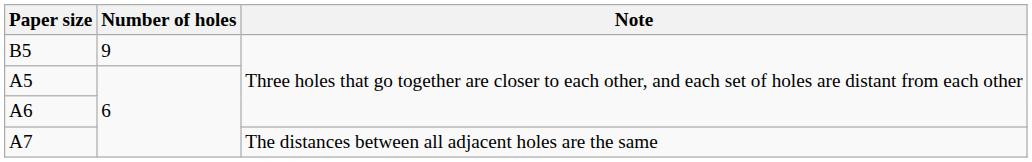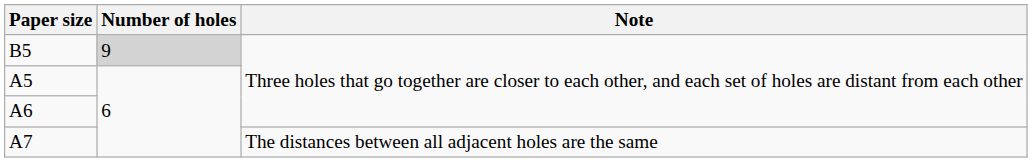(106, 50) no background -> (106, 50) lightgrey background
